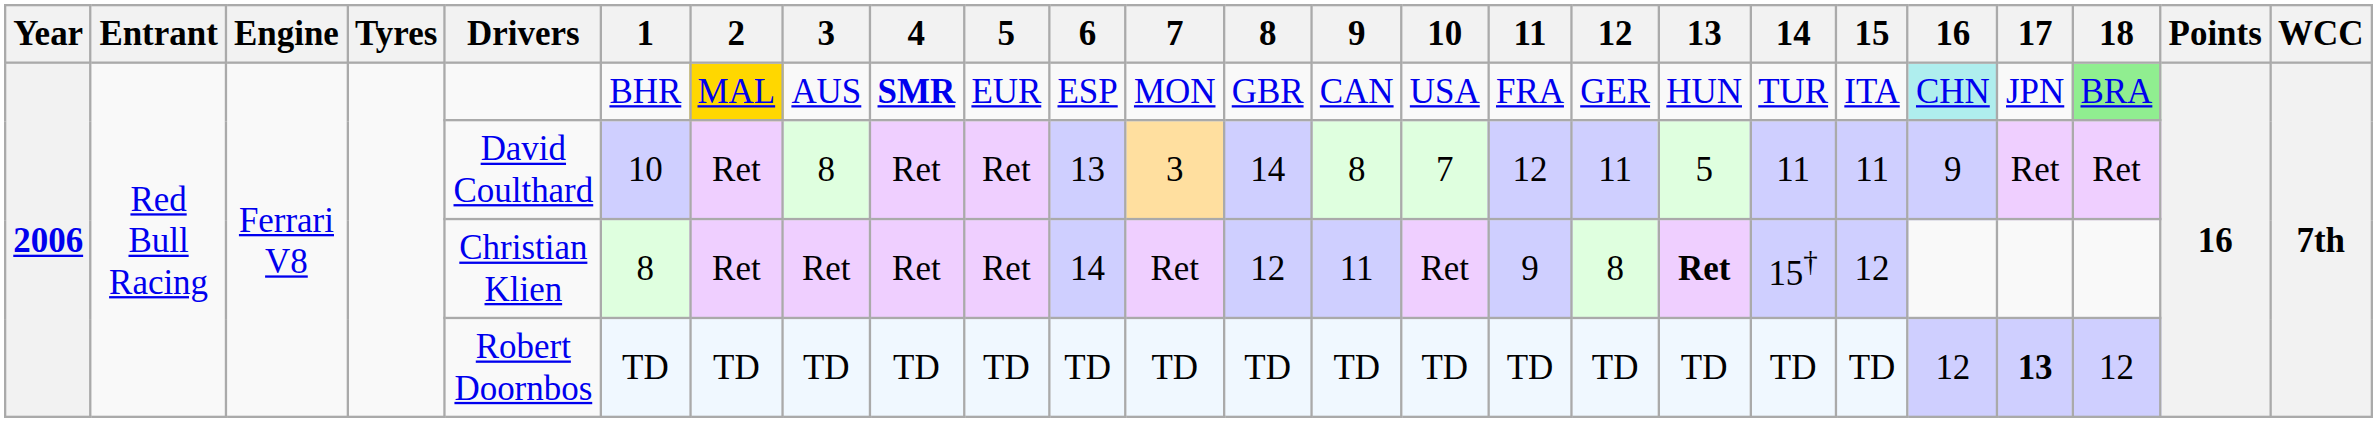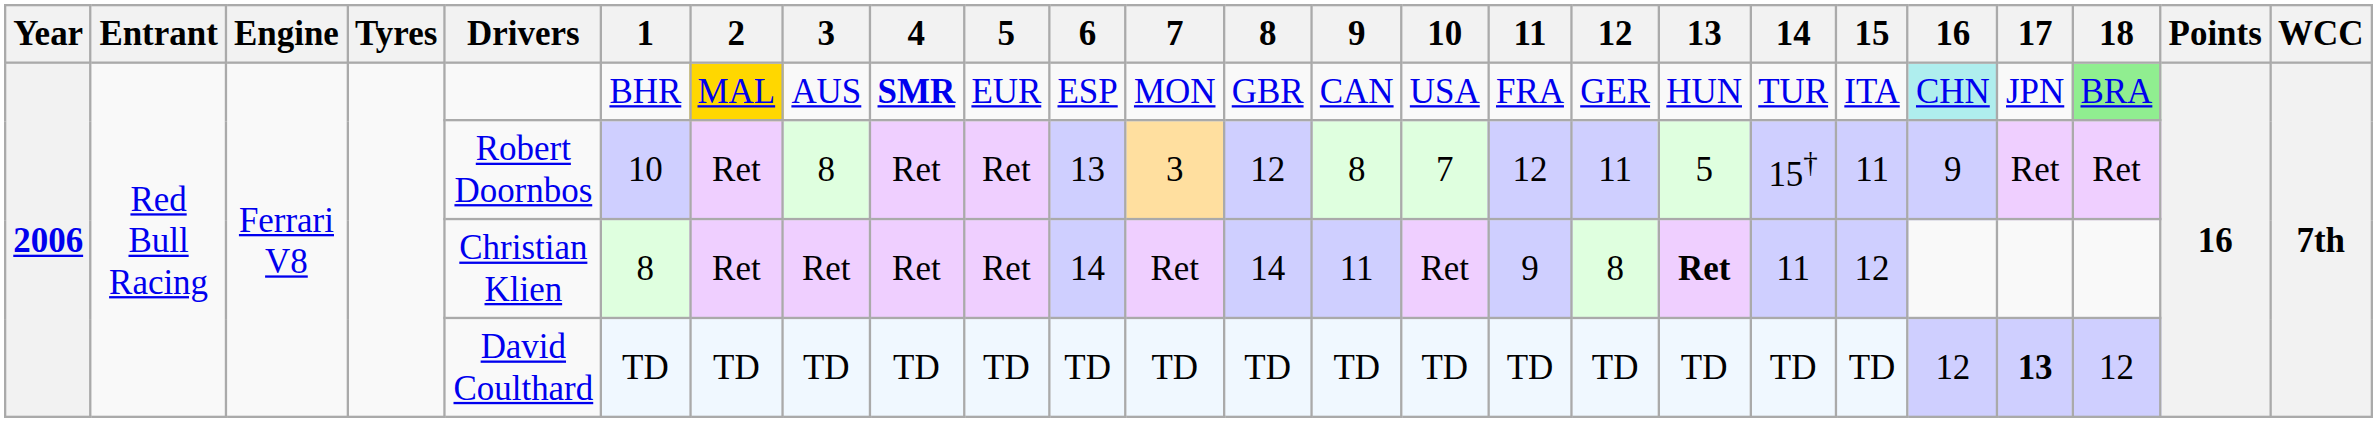(523, 169) David Coulthard -> (523, 169) Robert Doornbos
(1268, 169) 14 -> (1268, 169) 12
(1793, 169) 11 -> (1793, 169) 15†
(1268, 268) 12 -> (1268, 268) 14
(1793, 268) 15† -> (1793, 268) 11
(523, 367) Robert Doornbos -> (523, 367) David Coulthard
